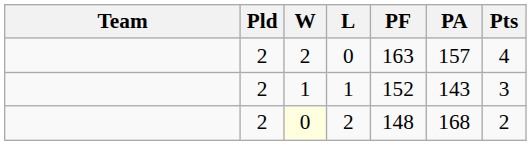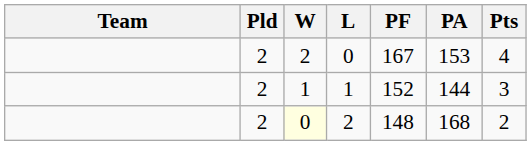(398, 55) 163 -> (398, 55) 167
(454, 55) 157 -> (454, 55) 153
(454, 88) 143 -> (454, 88) 144
